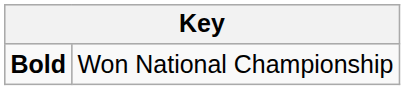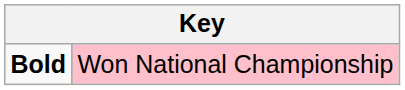(235, 63) no background -> (235, 63) pink background
